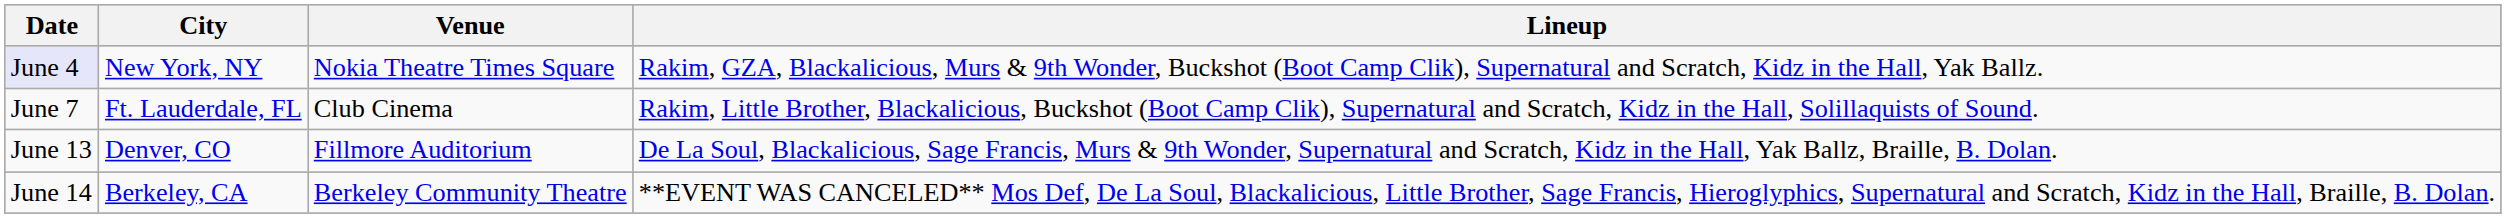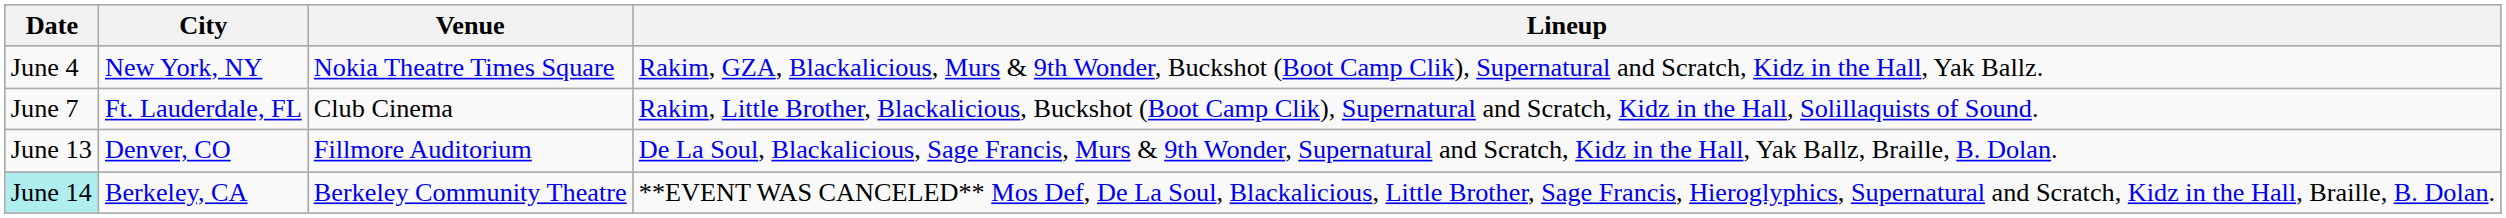(45, 66) lavender background -> (45, 66) no background
(51, 191) no background -> (51, 191) paleturquoise background
